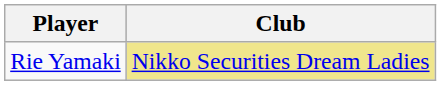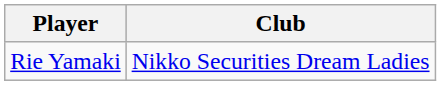(281, 60) khaki background -> (281, 60) no background
